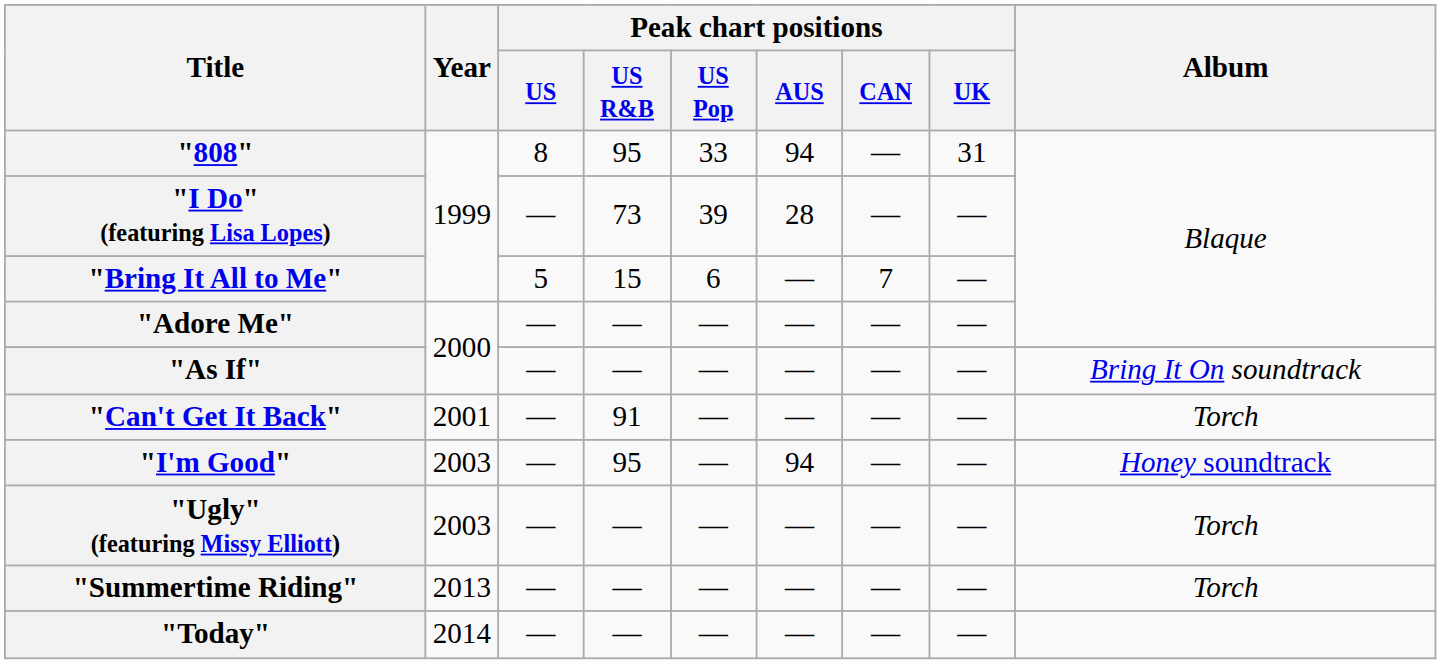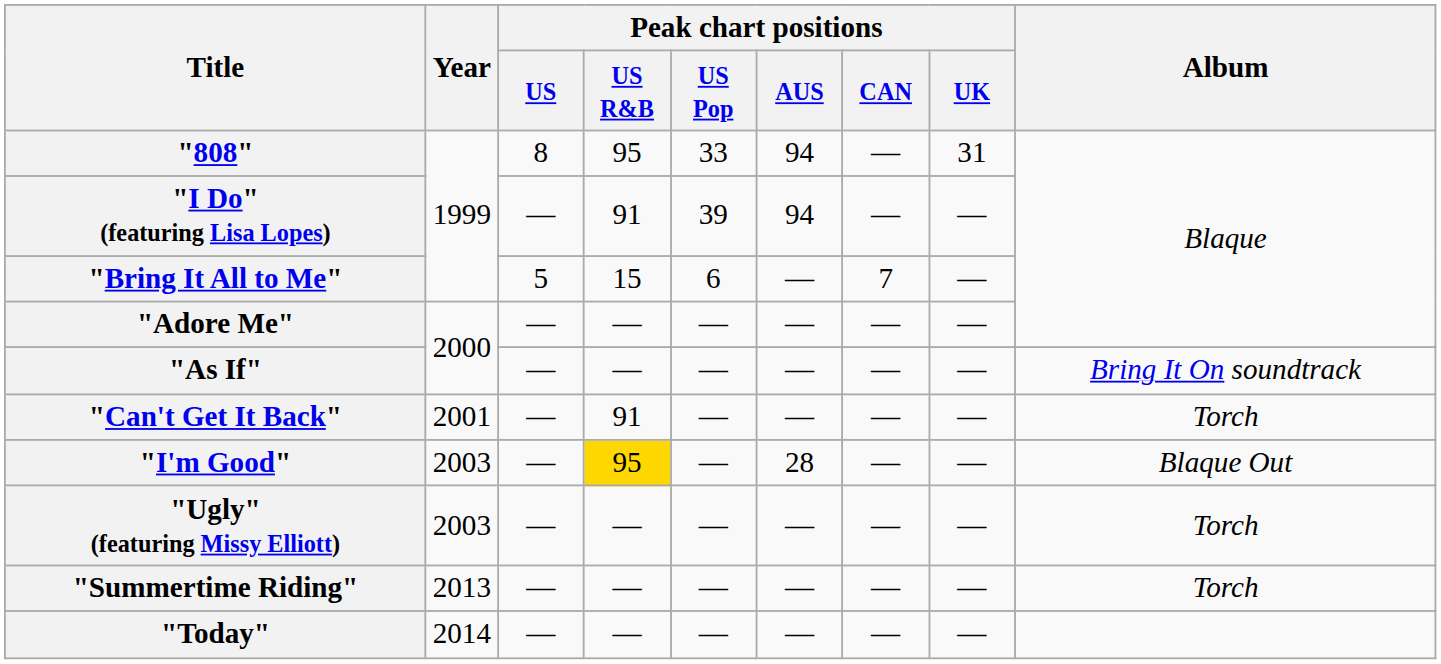(627, 215) 73 -> (627, 215) 91
(799, 215) 28 -> (799, 215) 94
(627, 462) no background -> (627, 462) gold background
(799, 462) 94 -> (799, 462) 28
(1226, 462) Honey soundtrack -> (1226, 462) Blaque Out
